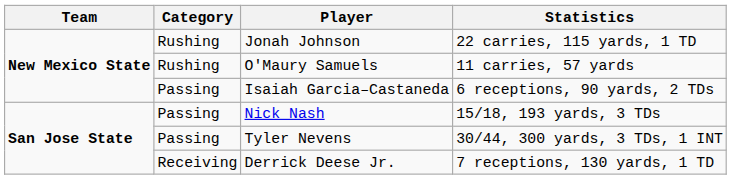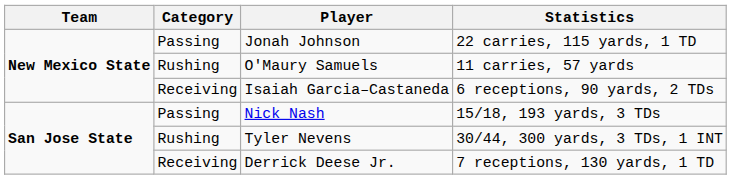(189, 42) Rushing -> (189, 42) Passing
(189, 90) Passing -> (197, 90) Receiving
(189, 138) Passing -> (189, 138) Rushing
